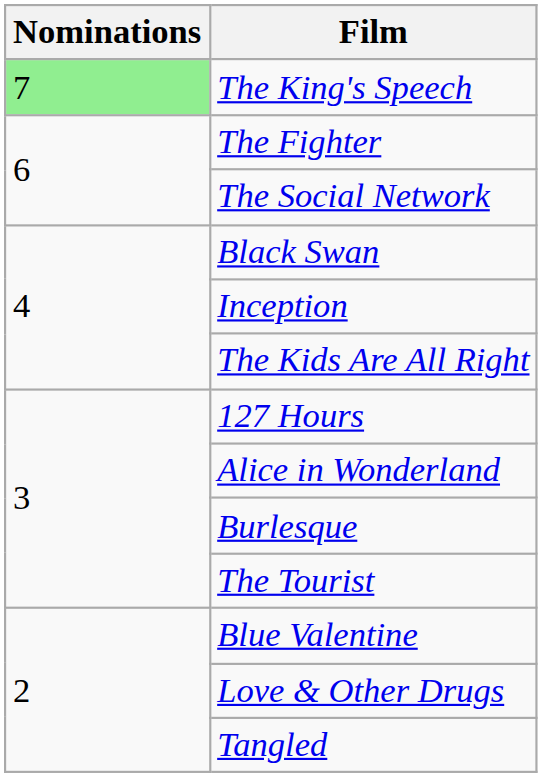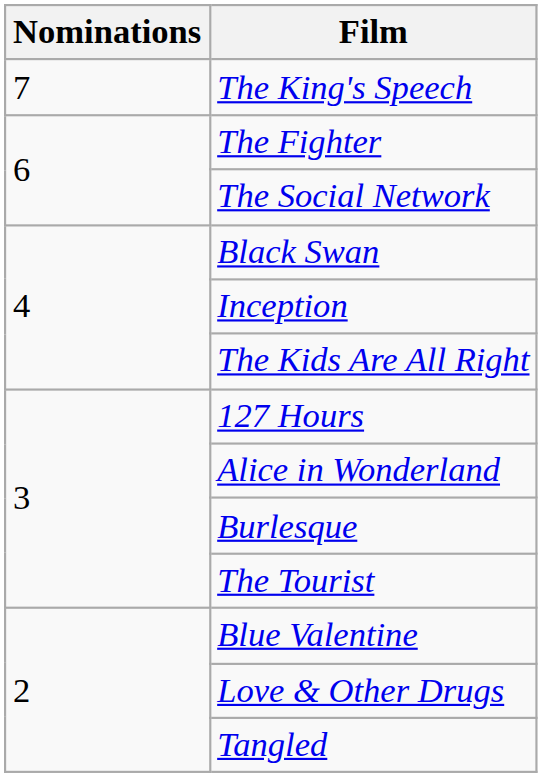(22, 86) lightgreen background -> (22, 86) no background
